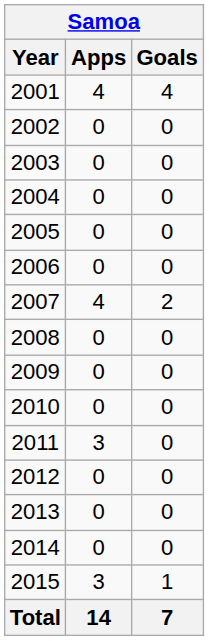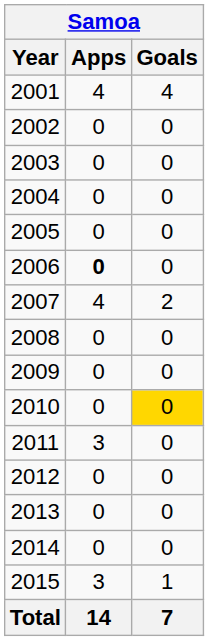(99, 267) normal -> (99, 267) bold
(167, 407) no background -> (167, 407) gold background
